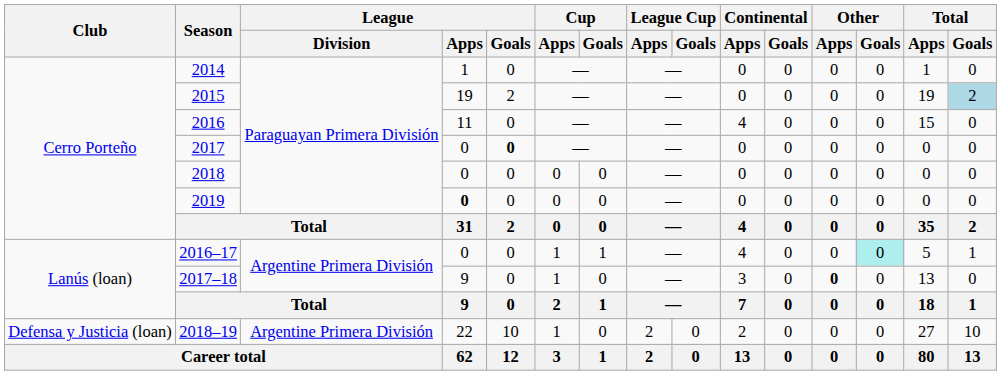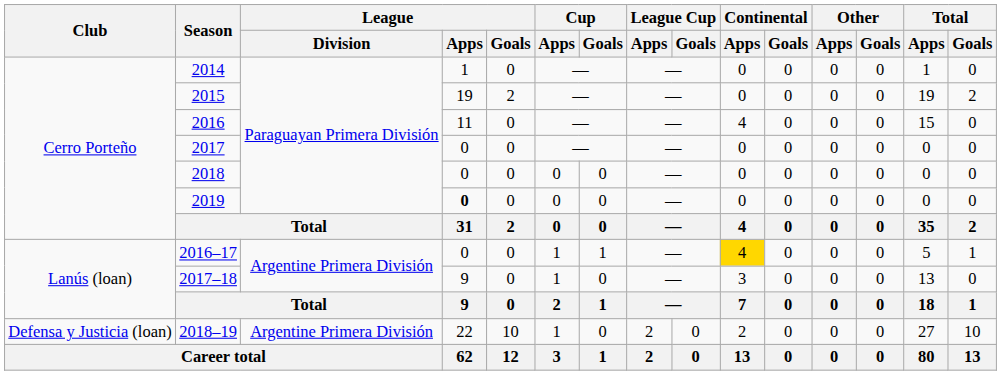(972, 95) lightblue background -> (972, 95) no background
(511, 148) bold -> (511, 148) normal
(742, 252) no background -> (742, 252) gold background
(880, 252) paleturquoise background -> (880, 252) no background
(834, 278) bold -> (834, 278) normal
